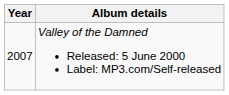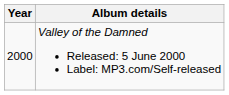(20, 56) 2007 -> (20, 56) 2000
